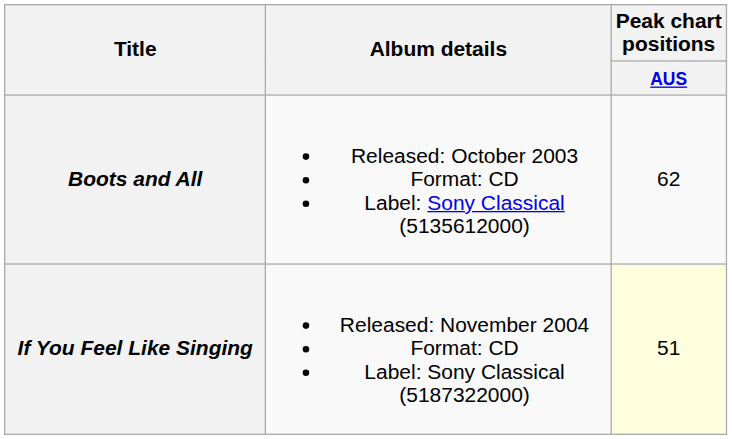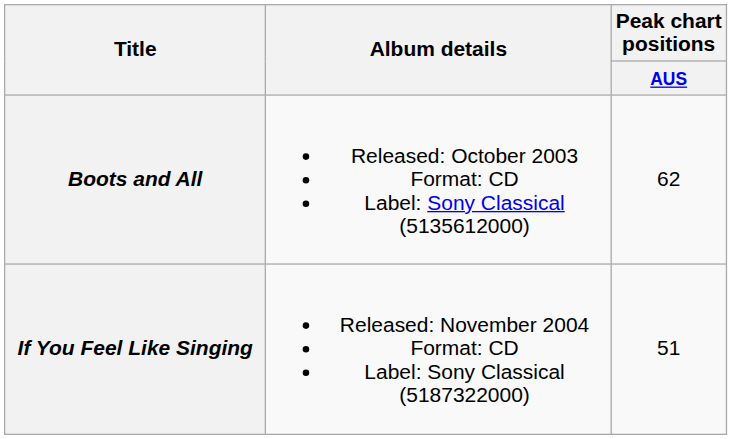(669, 348) lightyellow background -> (669, 348) no background
